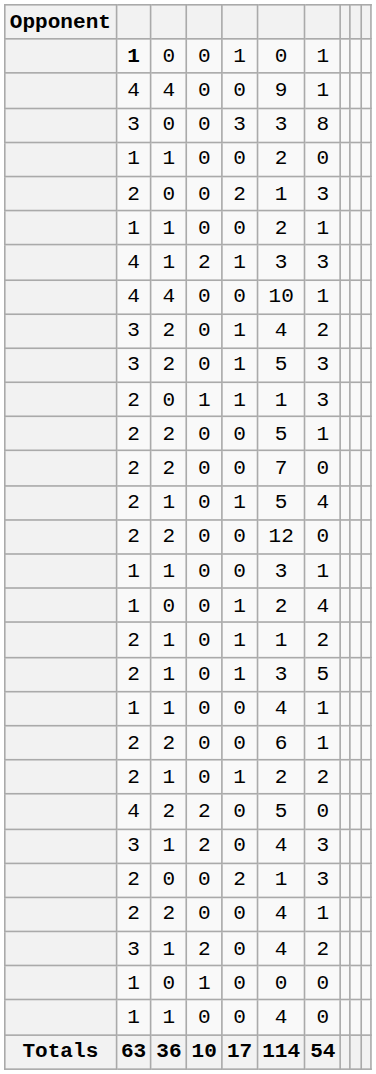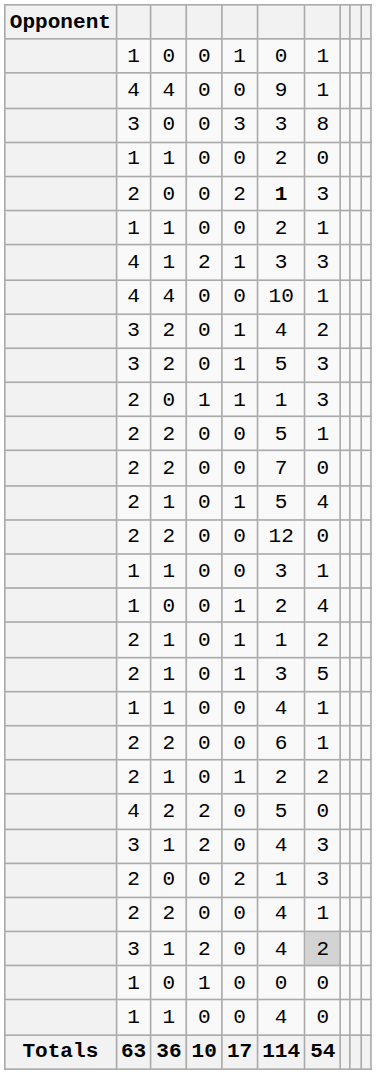(134, 56) bold -> (134, 56) normal
(281, 194) normal -> (281, 194) bold
(323, 949) no background -> (323, 949) lightgrey background
